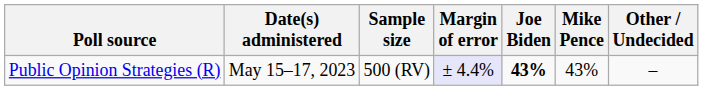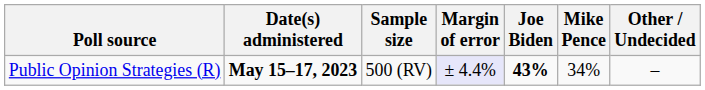(292, 70) normal -> (293, 70) bold
(582, 70) 43% -> (584, 70) 34%
